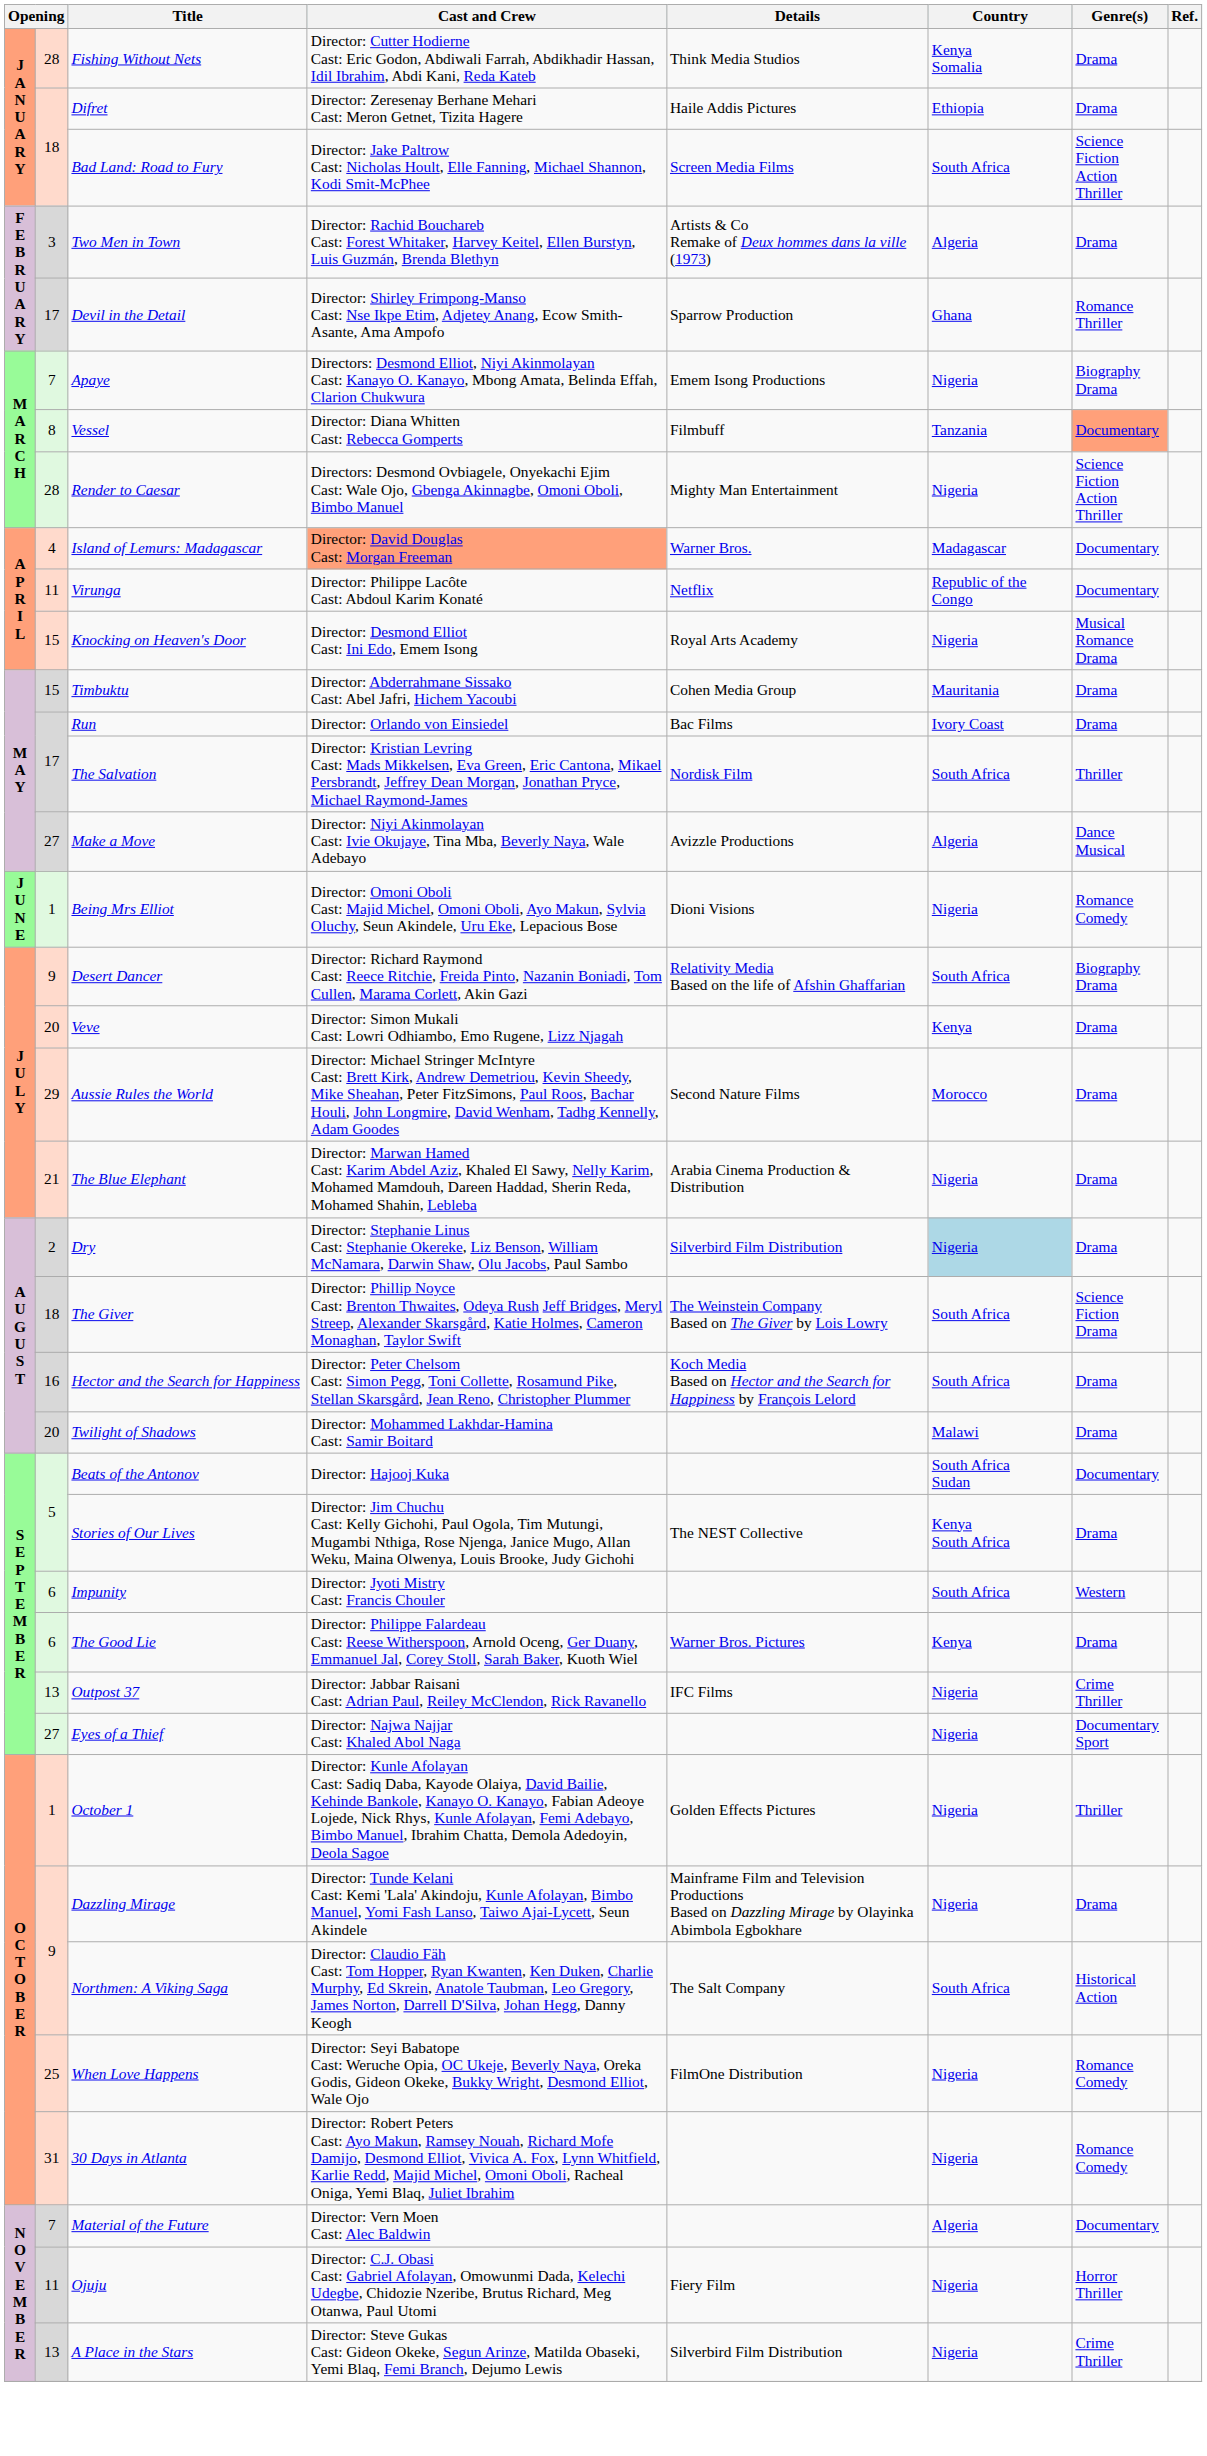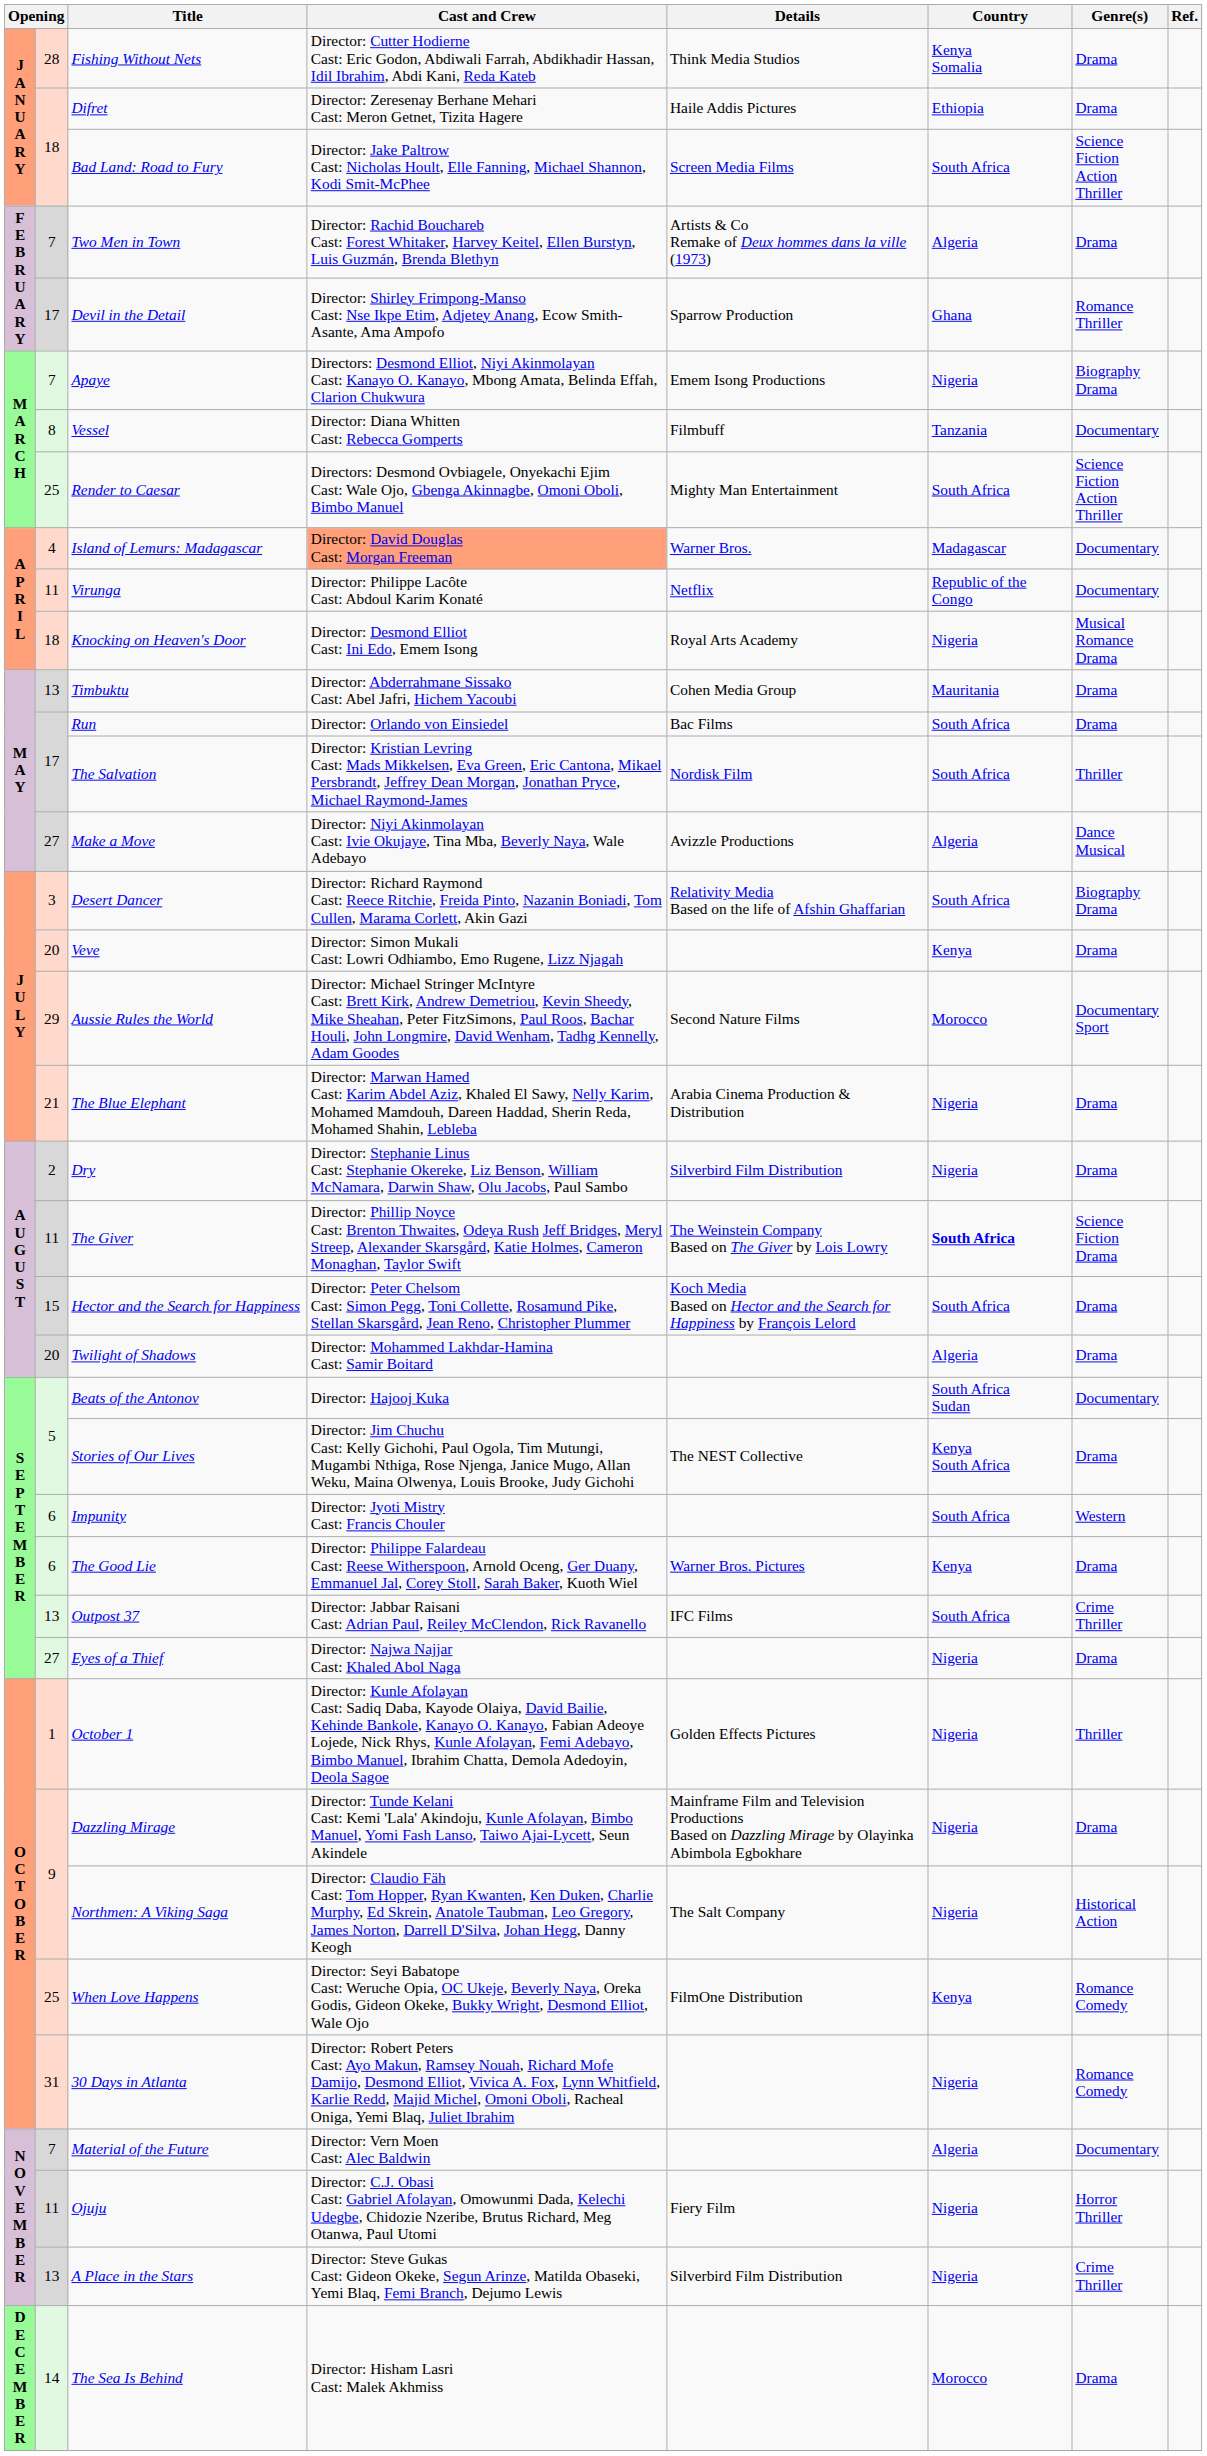(52, 241) 3 -> (52, 241) 7
(1117, 430) lightsalmon background -> (1117, 430) no background
(52, 489) 28 -> (52, 489) 25
(955, 489) Nigeria -> (971, 489) South Africa
(52, 640) 15 -> (52, 640) 18
(52, 690) 15 -> (52, 690) 13
(968, 723) Ivory Coast -> (971, 723) South Africa
- row: (123, 909)
(52, 976) 9 -> (52, 900) 3
(1096, 1094) Drama -> (1117, 1018) Documentary Sport
(955, 1246) lightblue background -> (955, 1170) no background
(52, 1314) 18 -> (52, 1238) 11
(971, 1314) normal -> (973, 1238) bold
(52, 1382) 16 -> (52, 1305) 15
(955, 1432) Malawi -> (955, 1356) Algeria
(955, 1692) Nigeria -> (971, 1616) South Africa
(1117, 1733) Documentary Sport -> (1096, 1657) Drama
(971, 1988) South Africa -> (955, 1912) Nigeria
(955, 2073) Nigeria -> (952, 1997) Kenya
+ row: (127, 2378)
